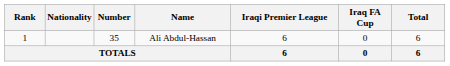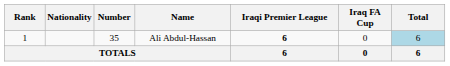(285, 38) normal -> (285, 38) bold
(418, 38) no background -> (418, 38) lightblue background
